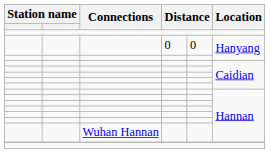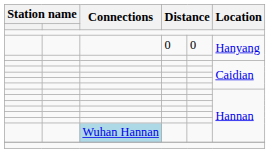(121, 132) no background -> (121, 132) lightblue background
